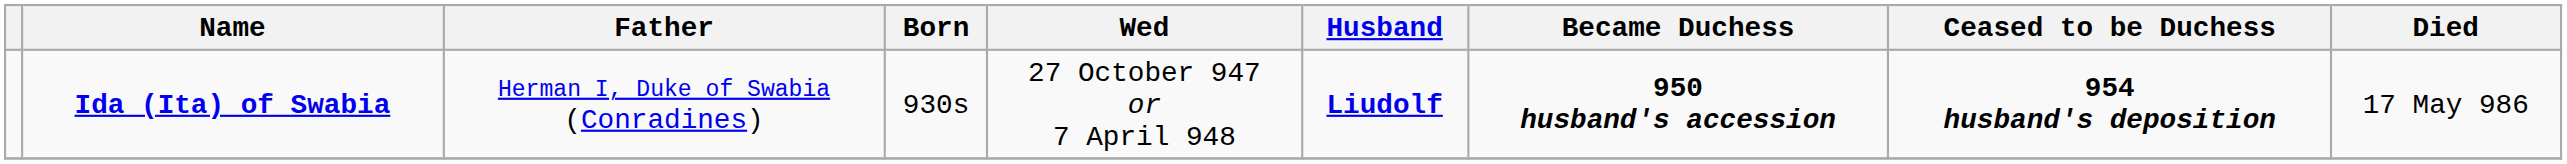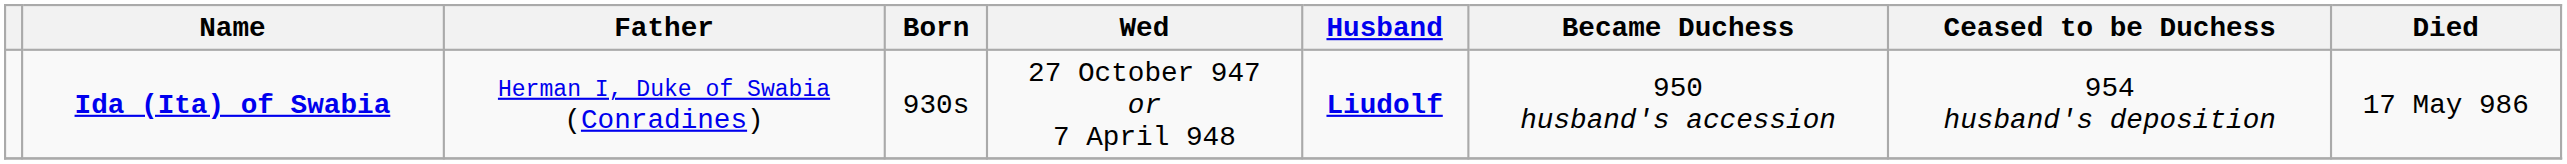(1678, 105) bold -> (1678, 105) normal
(2110, 105) bold -> (2110, 105) normal
